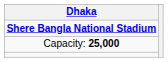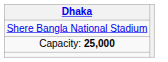(81, 28) bold -> (77, 28) normal
